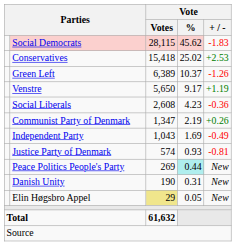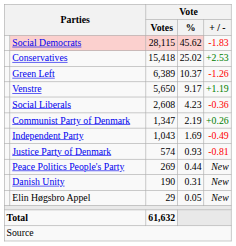(193, 167) paleturquoise background -> (193, 167) no background
(170, 197) khaki background -> (170, 197) no background
